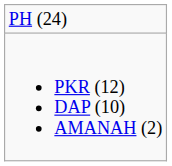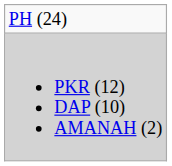(86, 107) no background -> (86, 107) lightgrey background
